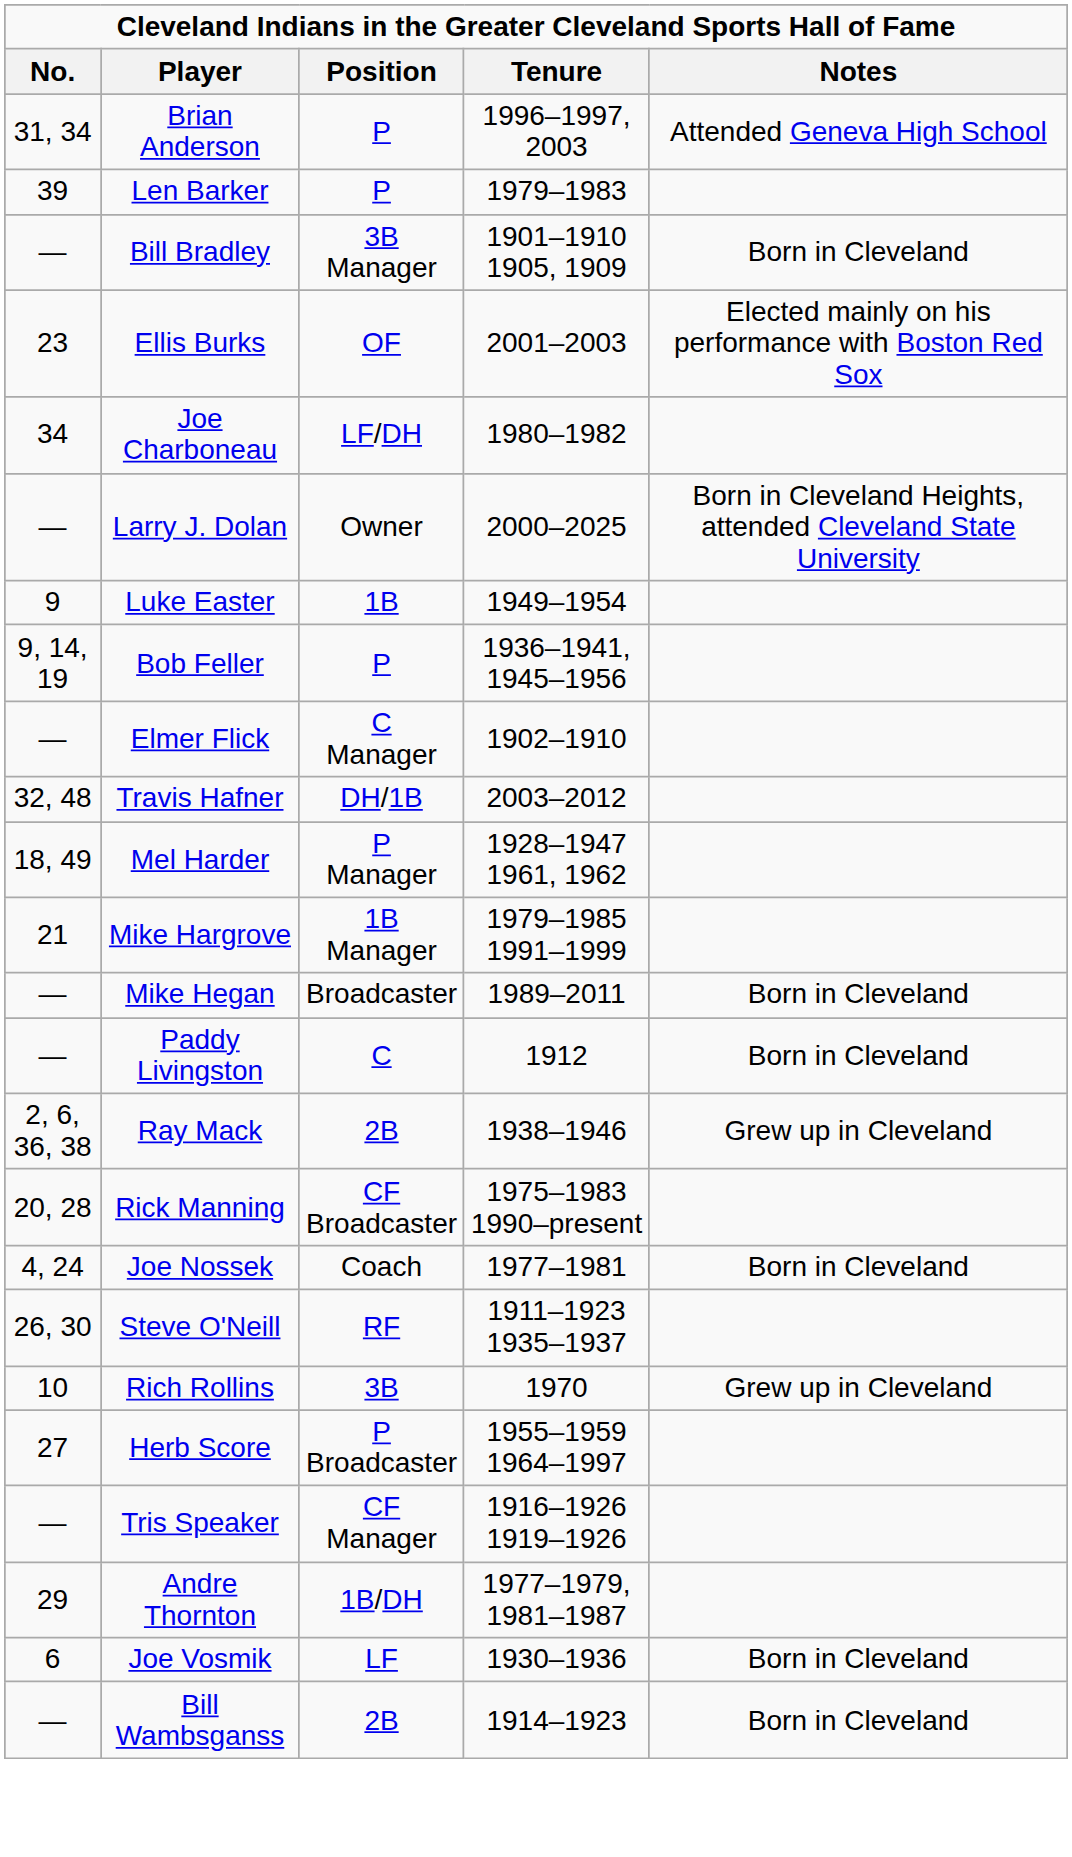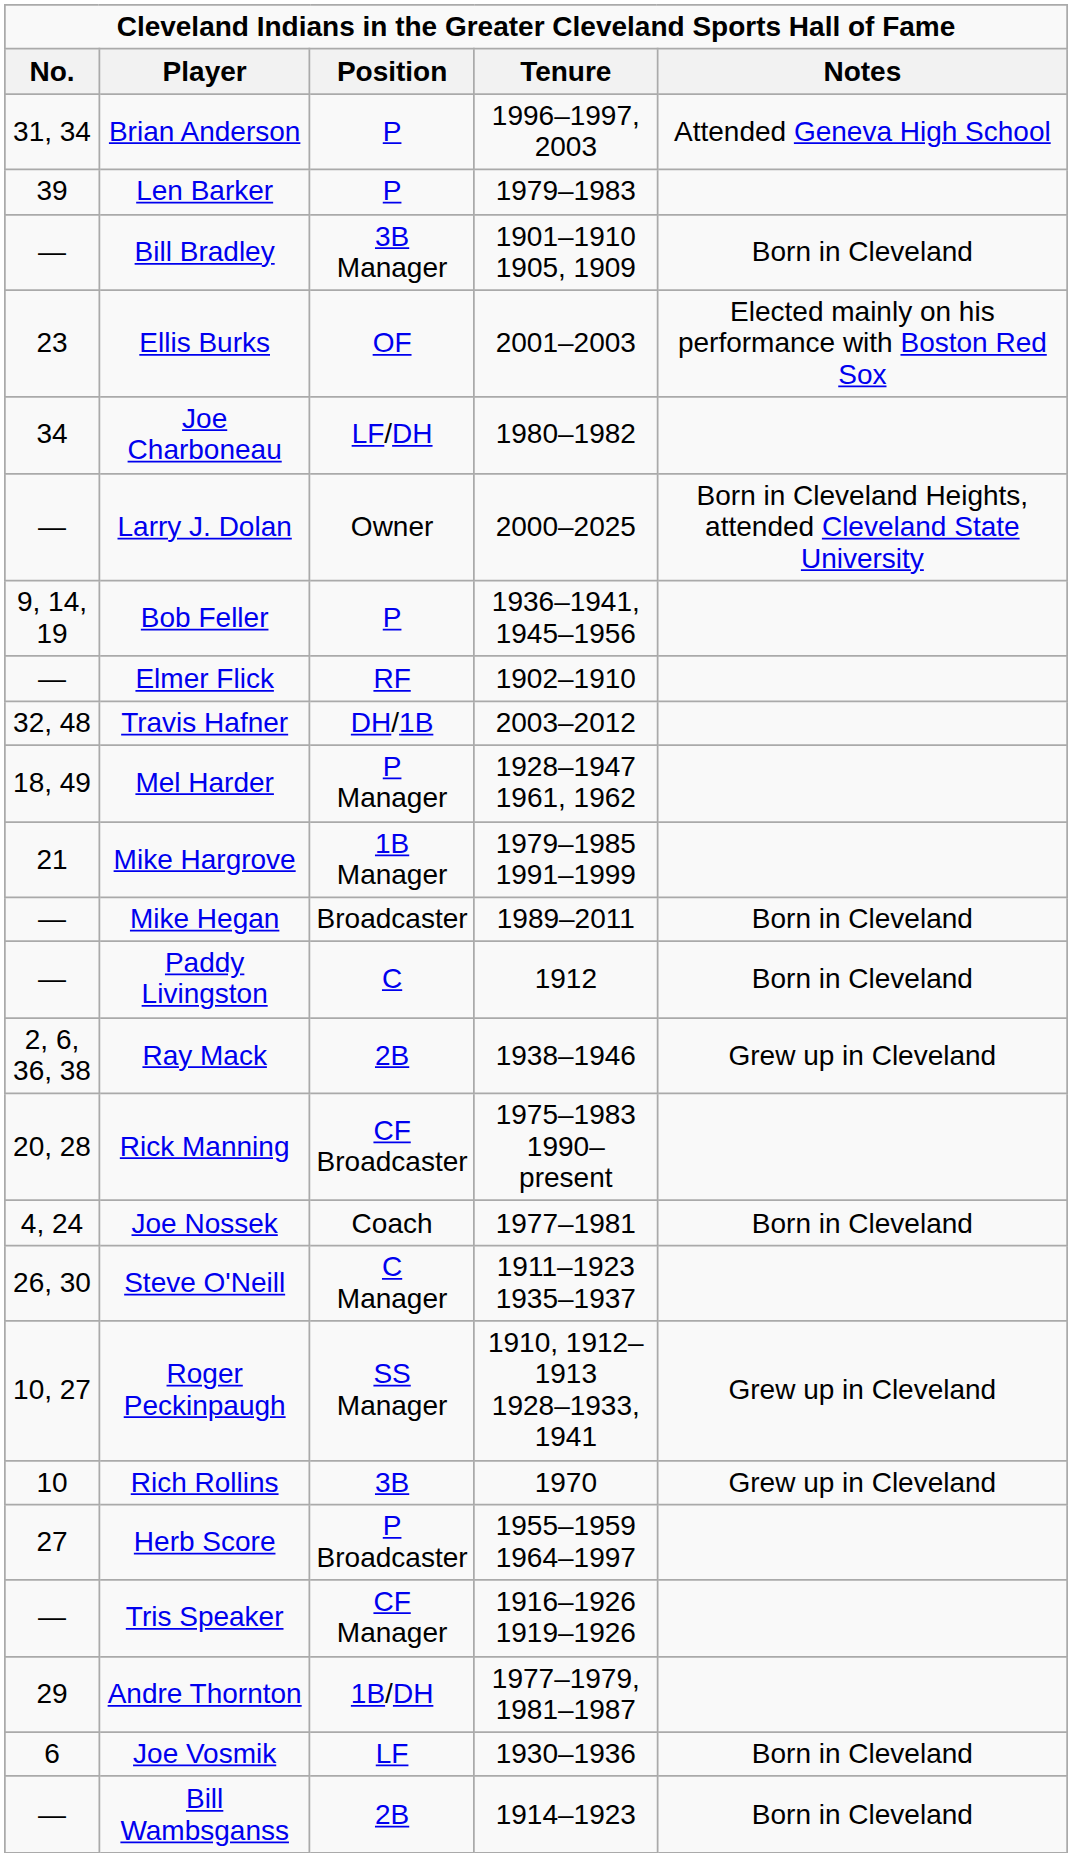- row: (200, 602)
(382, 738) C Manager -> (392, 678) RF
(382, 1327) RF -> (392, 1282) C Manager
+ row: (205, 1390)
